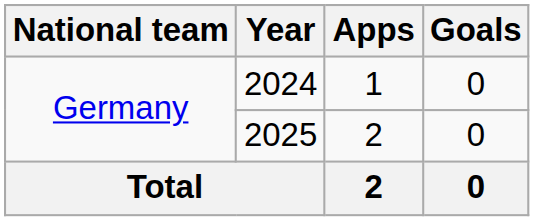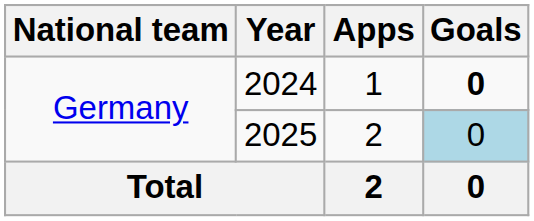(476, 82) normal -> (476, 82) bold
(476, 135) no background -> (476, 135) lightblue background
